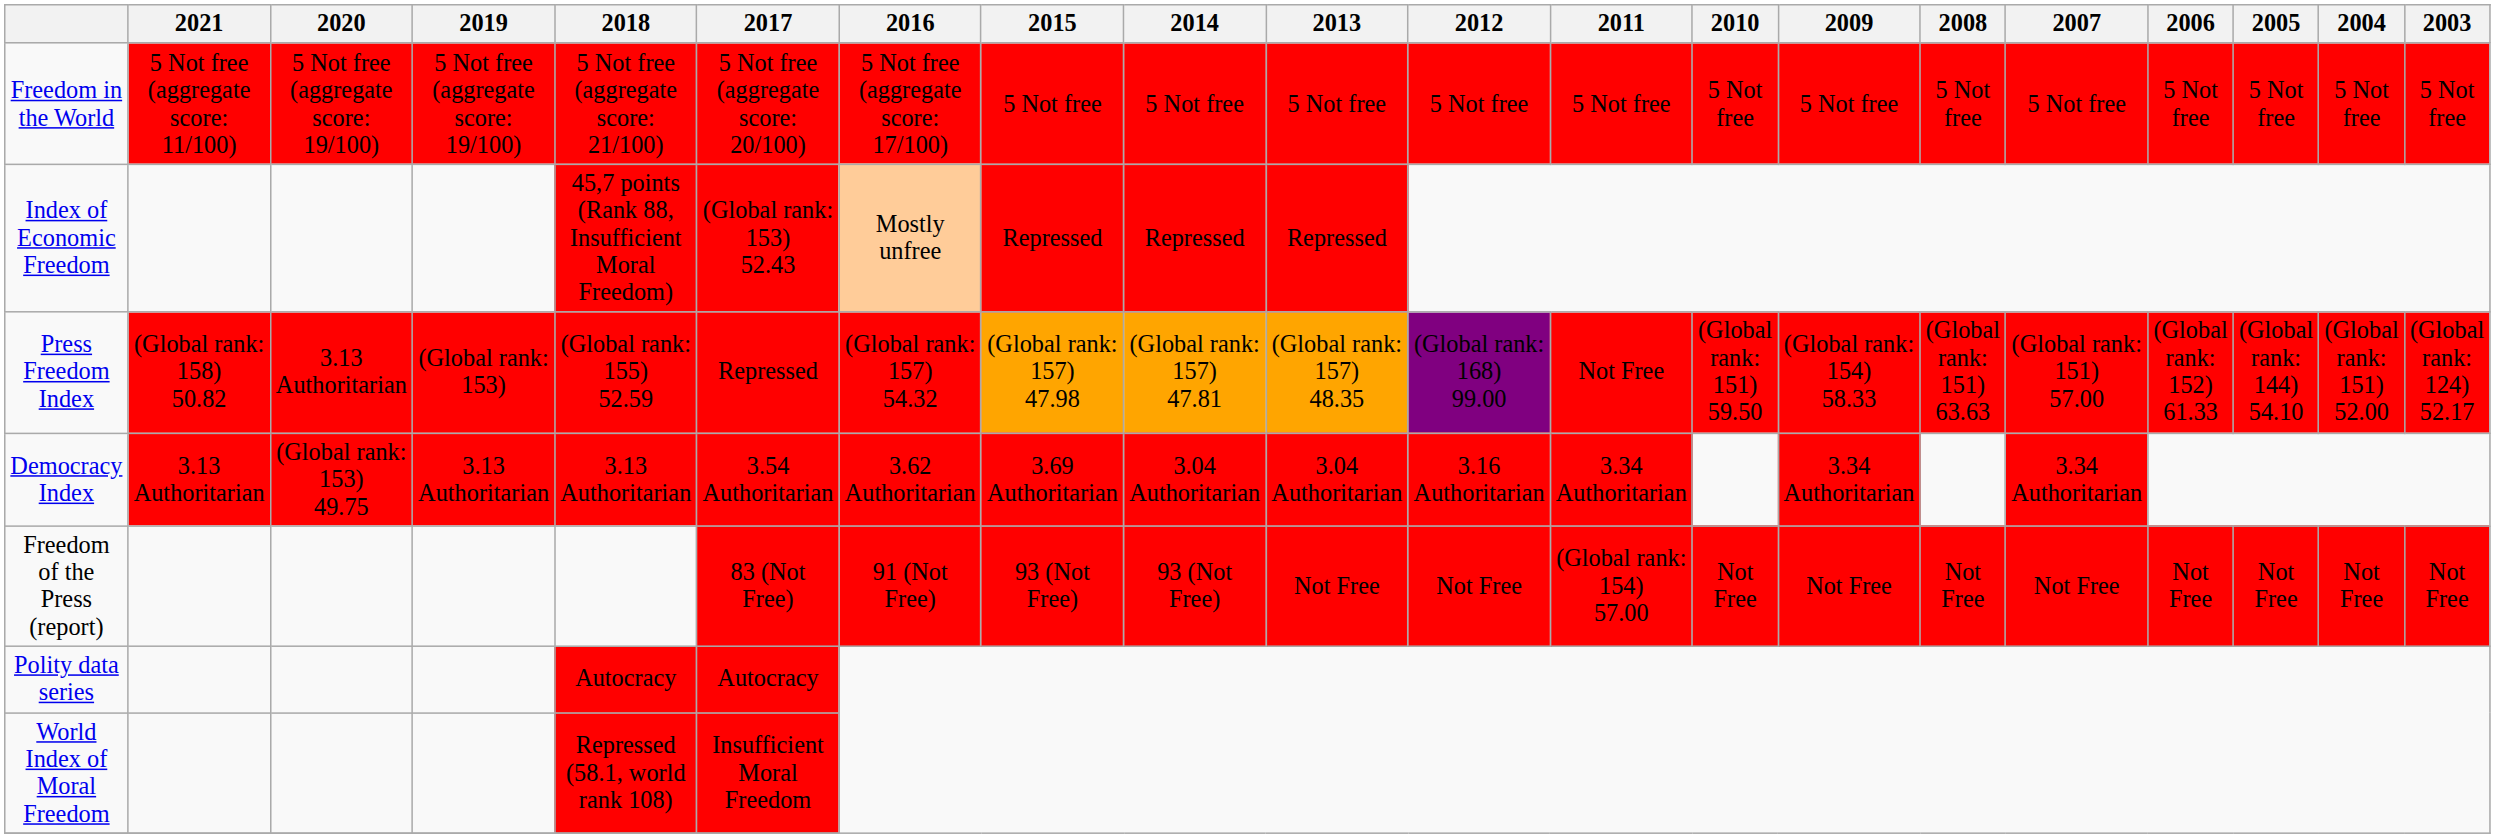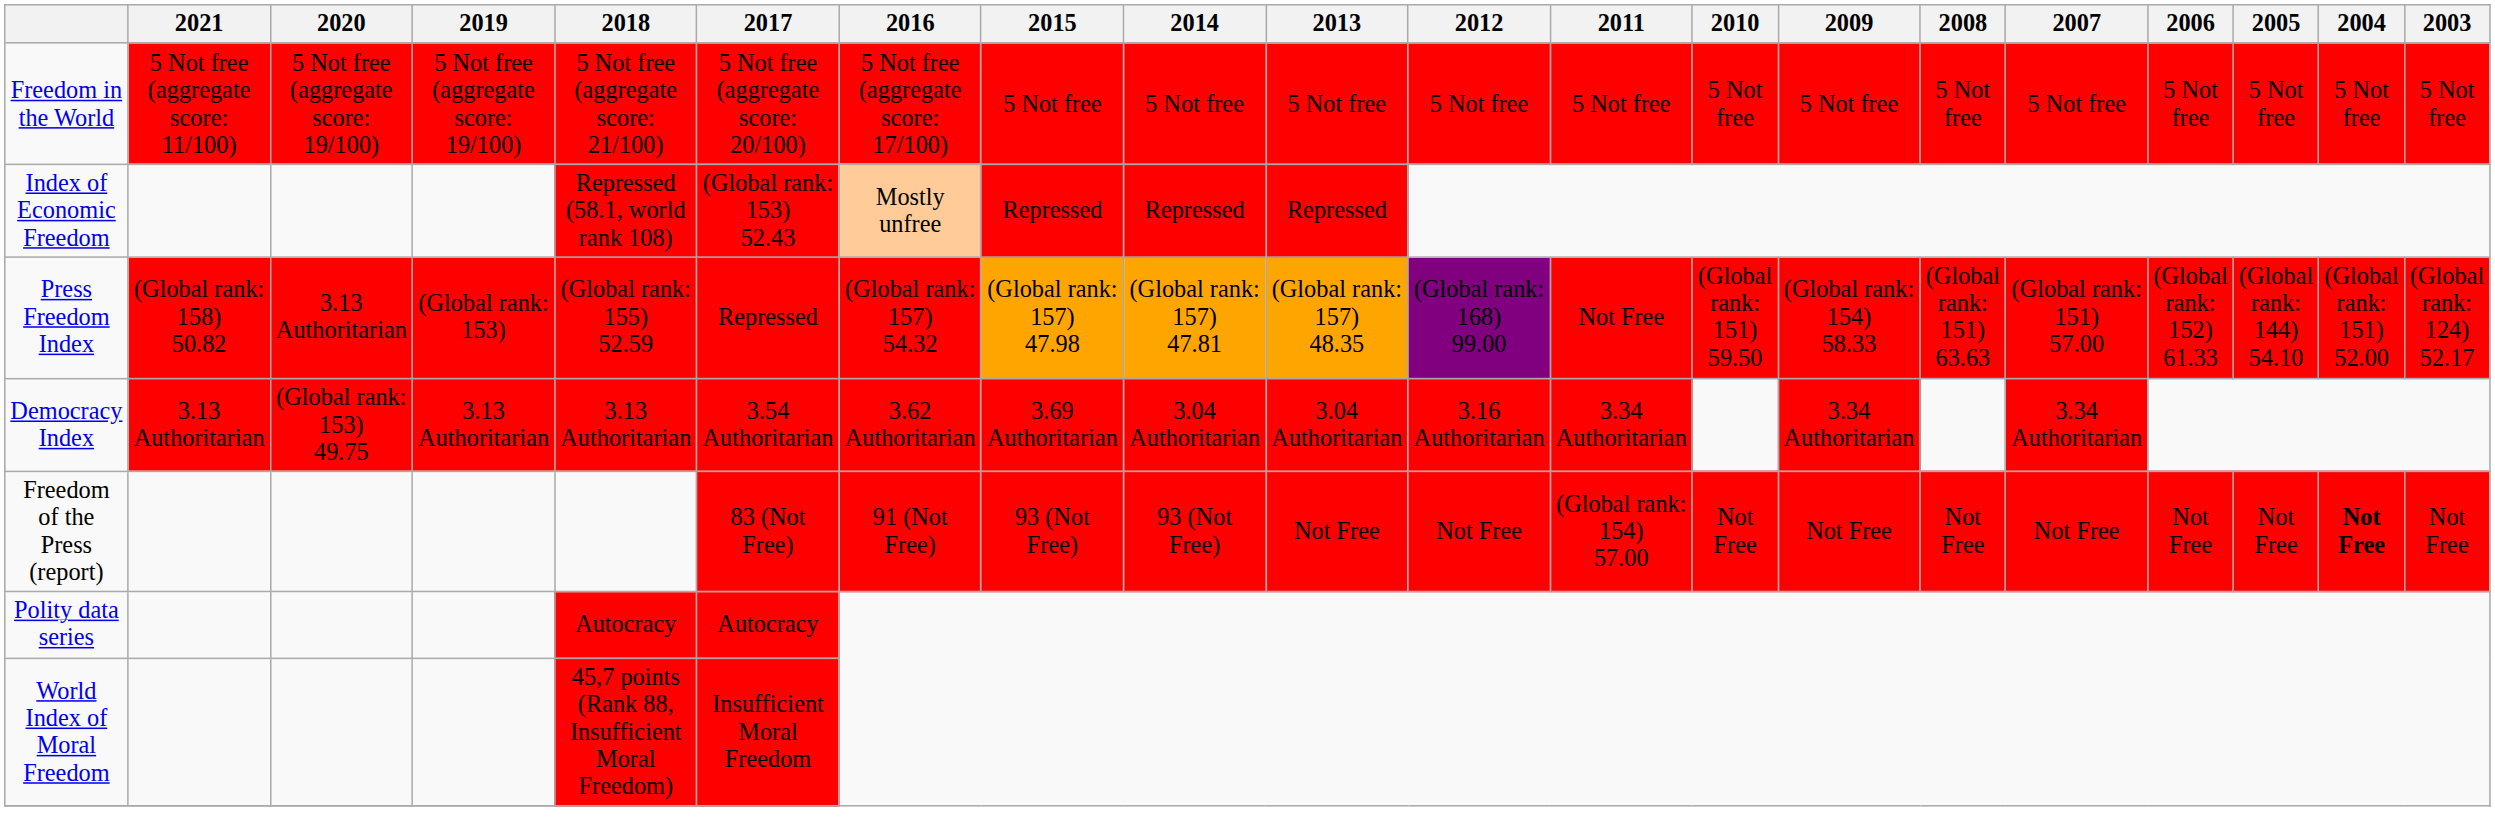(626, 237) 45,7 points (Rank 88, Insufficient Moral Freedom) -> (626, 210) Repressed (58.1, world rank 108)
(2362, 585) normal -> (2362, 531) bold
(626, 772) Repressed (58.1, world rank 108) -> (626, 731) 45,7 points (Rank 88, Insufficient Moral Freedom)
